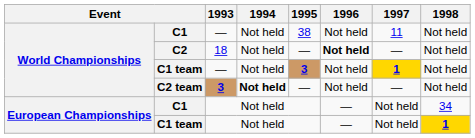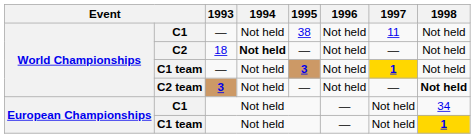(263, 51) normal -> (263, 51) bold
(346, 51) bold -> (344, 51) normal
(263, 88) bold -> (263, 88) normal
(445, 88) normal -> (444, 88) bold
